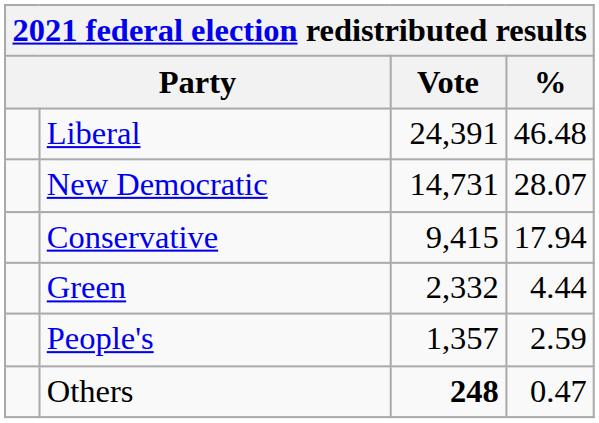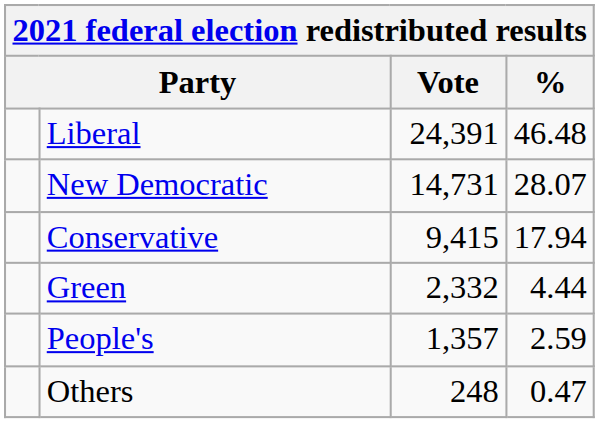(474, 390) bold -> (474, 390) normal
